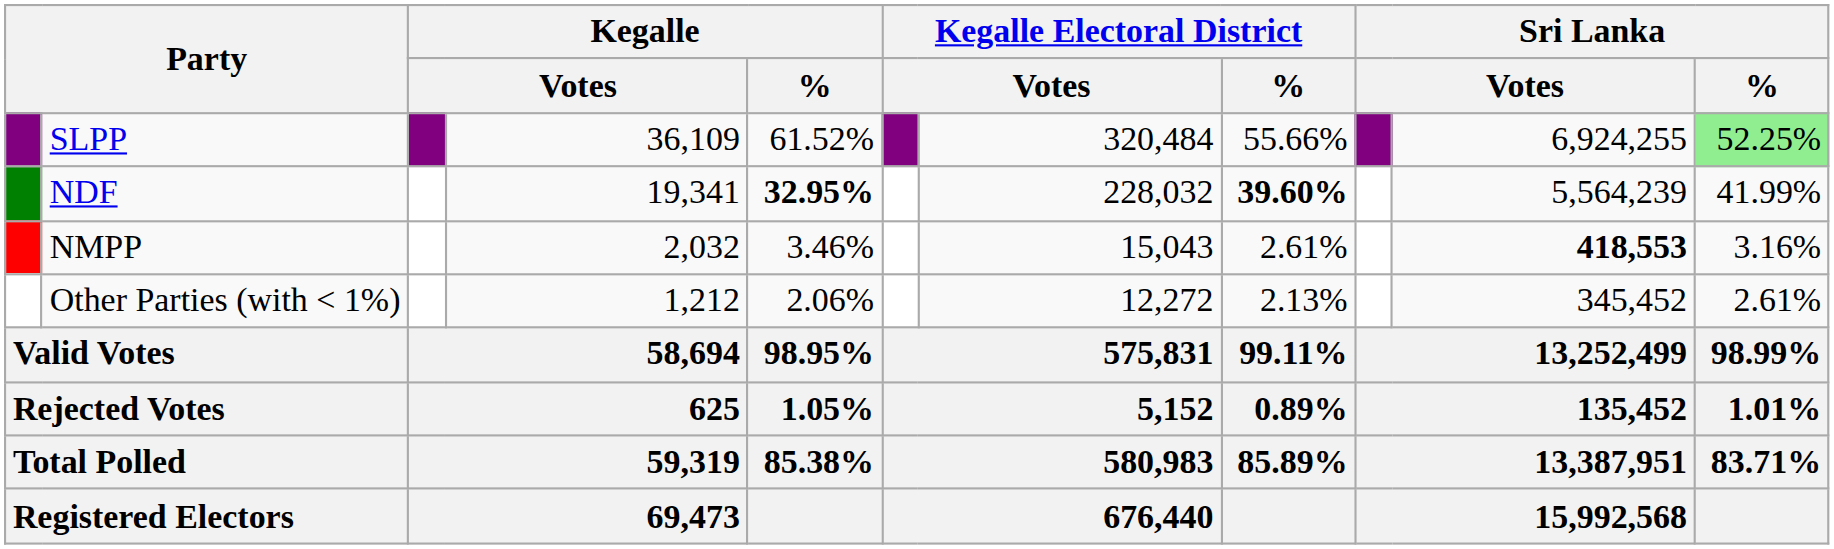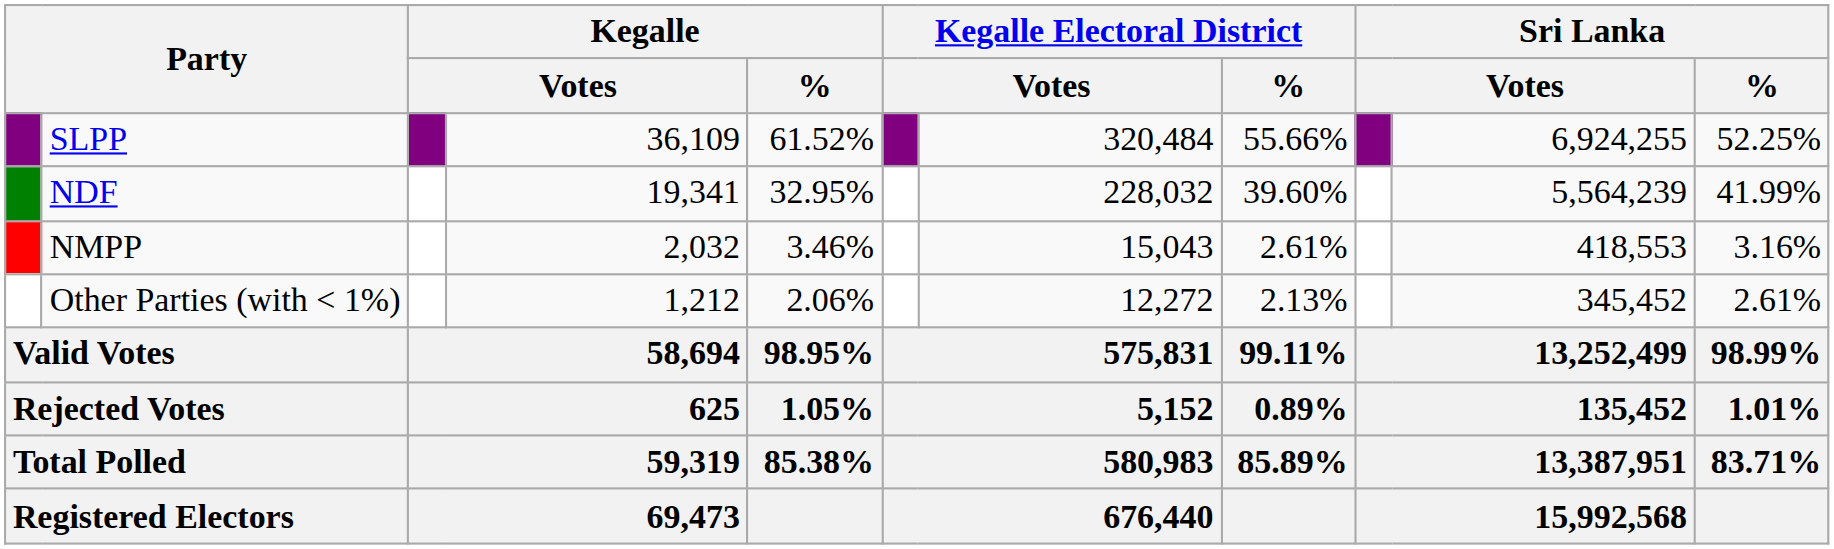(1769, 138) lightgreen background -> (1769, 138) no background
(819, 192) bold -> (822, 192) normal
(1292, 192) bold -> (1295, 192) normal
(1632, 246) bold -> (1632, 246) normal
